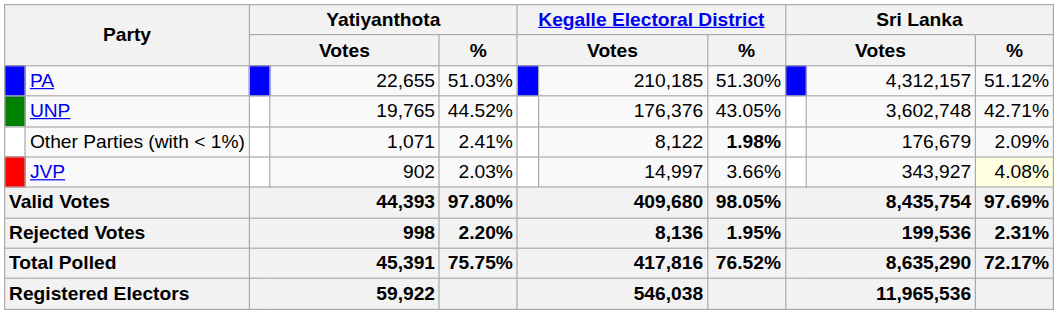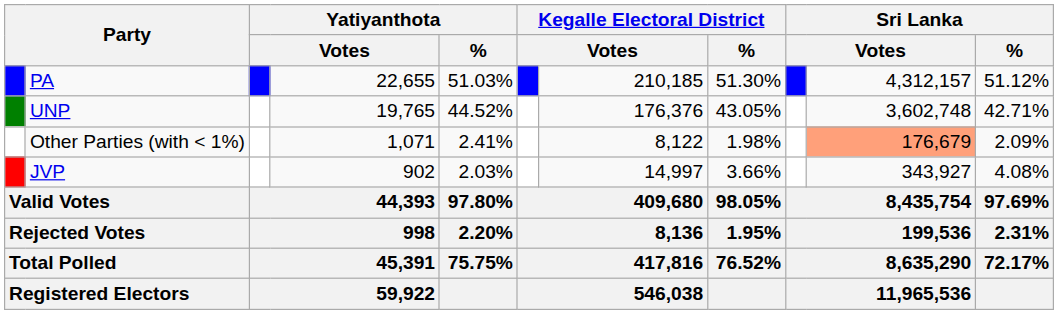(754, 141) bold -> (754, 141) normal
(936, 141) no background -> (936, 141) lightsalmon background
(1022, 171) lightyellow background -> (1022, 171) no background
